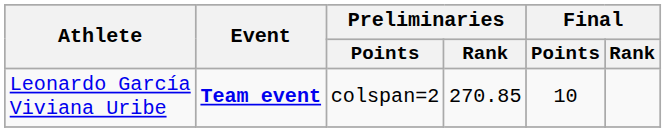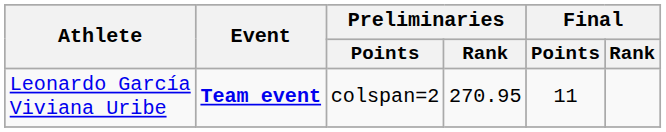(485, 97) 270.85 -> (485, 97) 270.95
(565, 97) 10 -> (565, 97) 11
